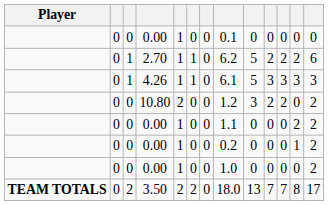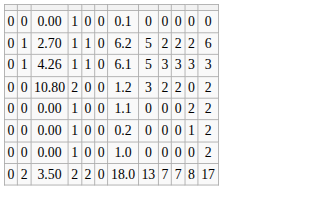- column: (57, 15)
